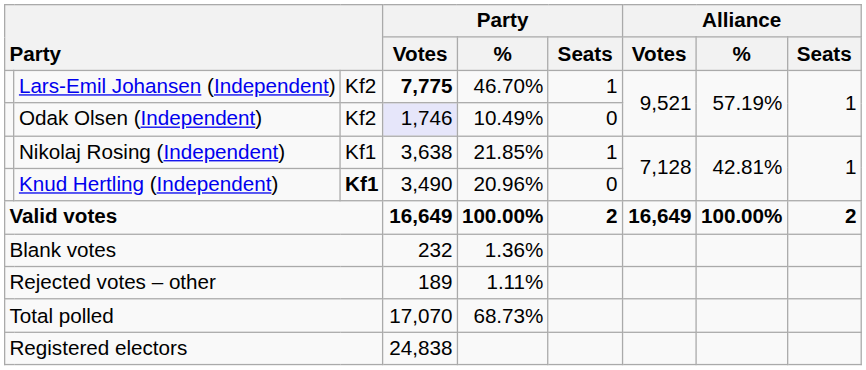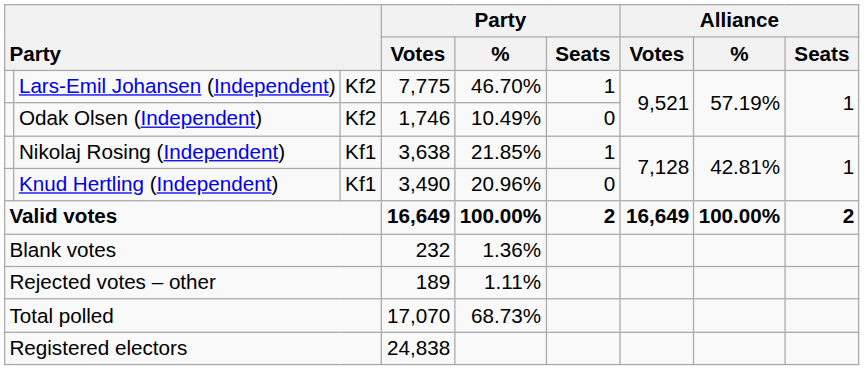(427, 86) bold -> (424, 86) normal
(427, 119) lavender background -> (424, 119) no background
(362, 184) bold -> (361, 184) normal
